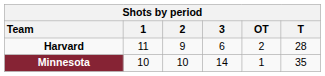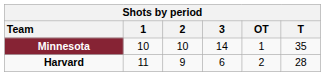rows swapped: (64, 46) <-> (64, 63)
